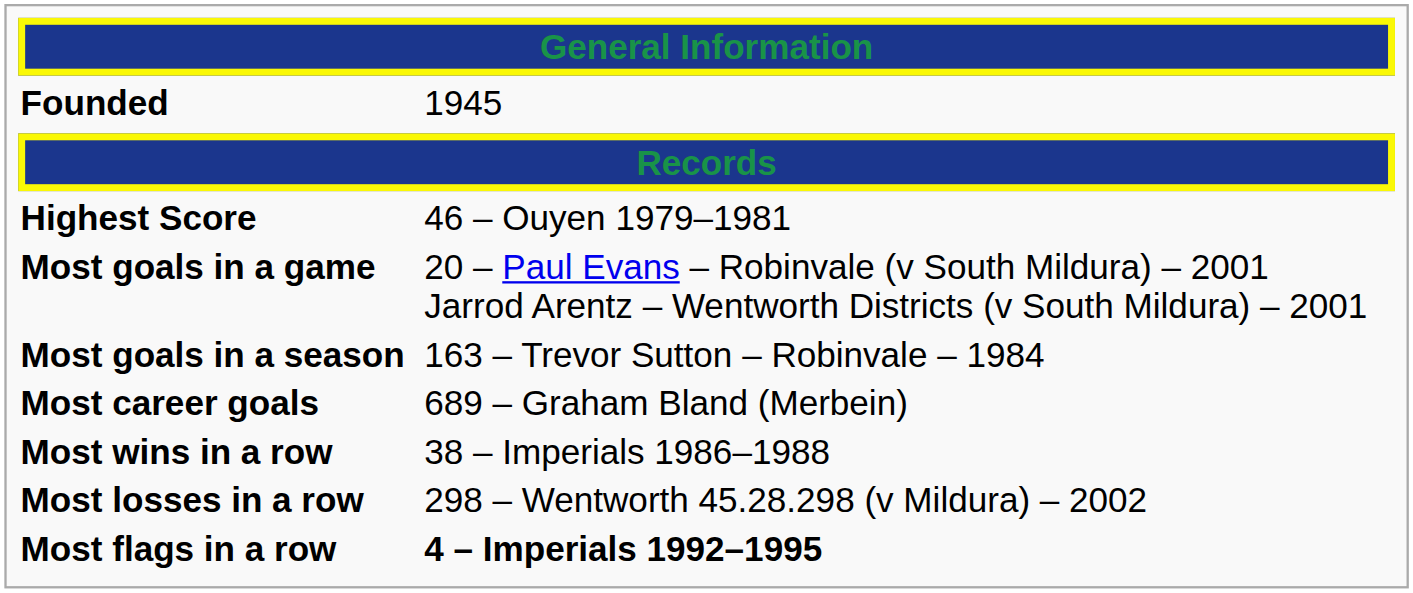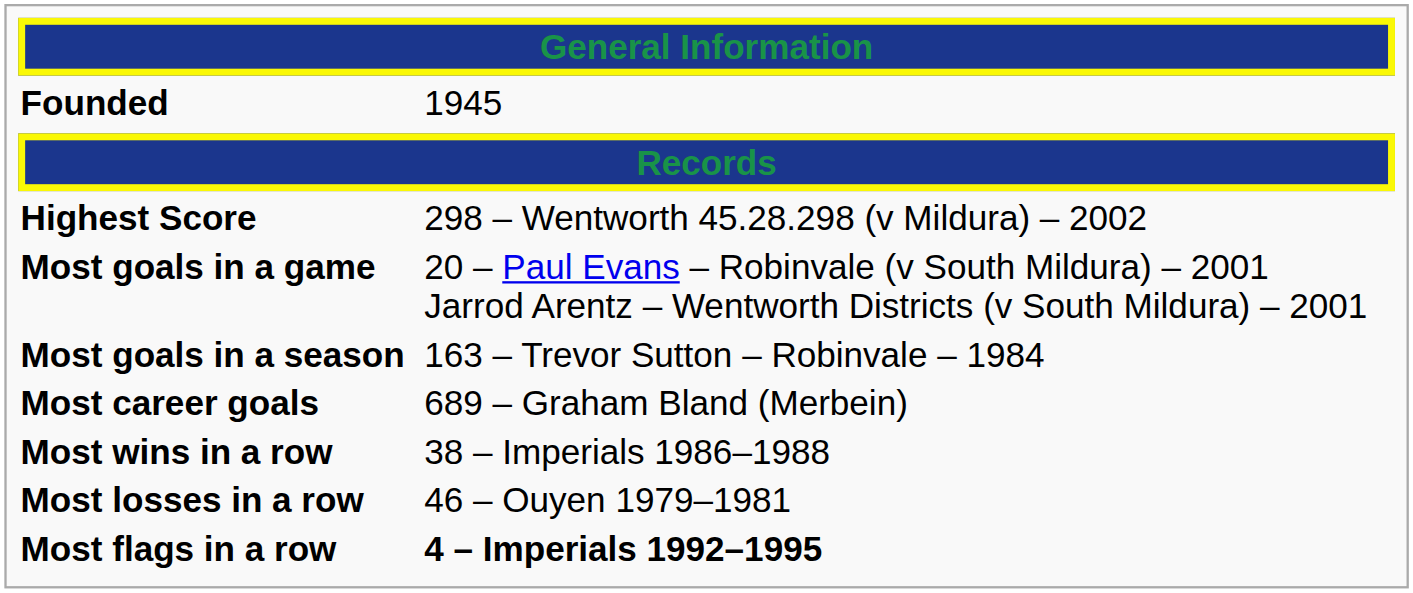(608, 218) 46 – Ouyen 1979–1981 -> (786, 218) 298 – Wentworth 45.28.298 (v Mildura) – 2002
(786, 500) 298 – Wentworth 45.28.298 (v Mildura) – 2002 -> (608, 500) 46 – Ouyen 1979–1981
